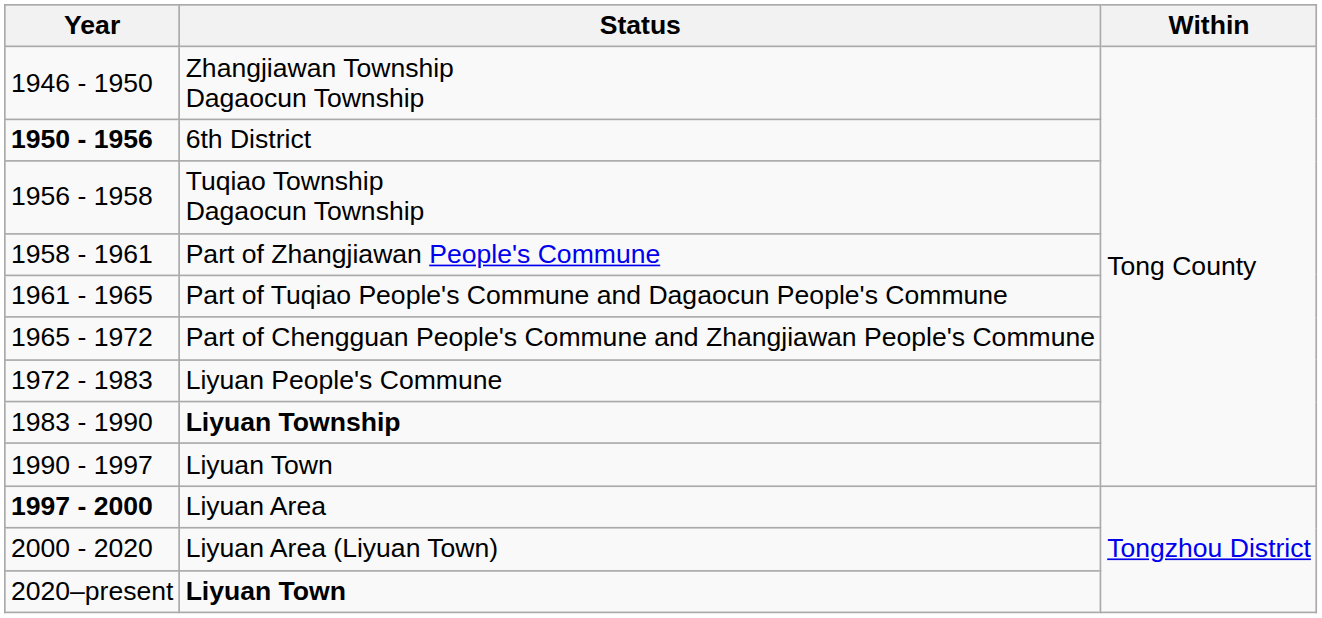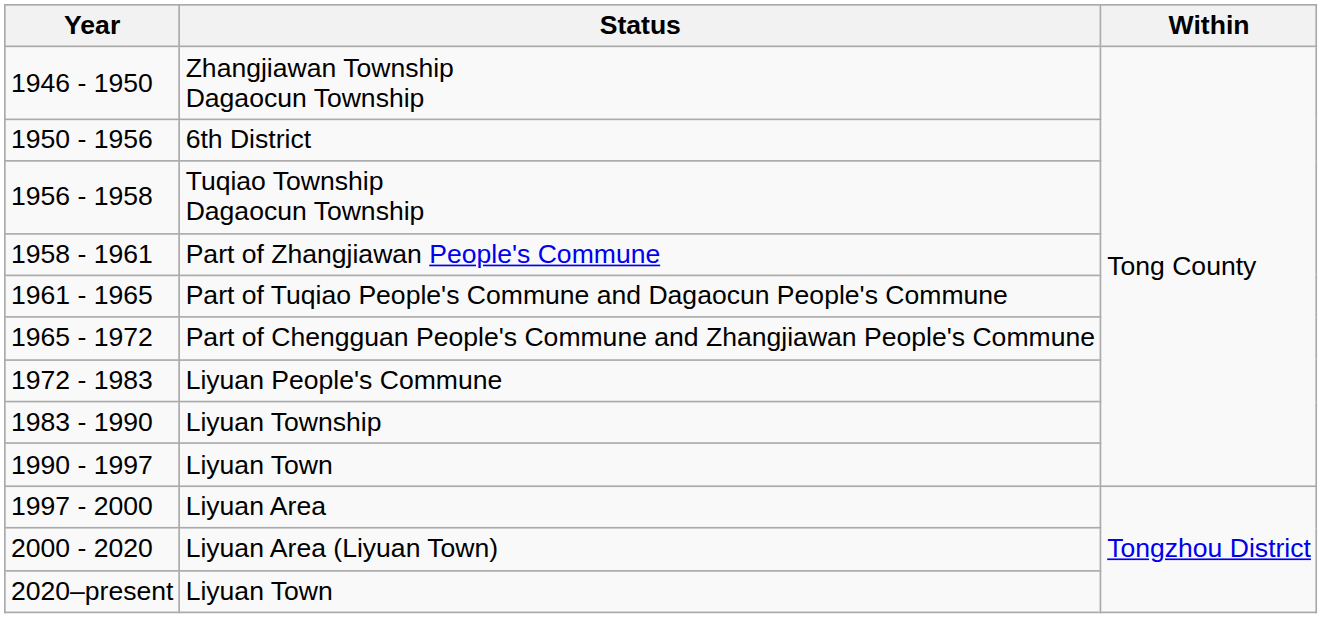(82, 139) bold -> (82, 139) normal
(293, 422) bold -> (284, 422) normal
(82, 506) bold -> (82, 506) normal
(266, 590) bold -> (259, 590) normal
